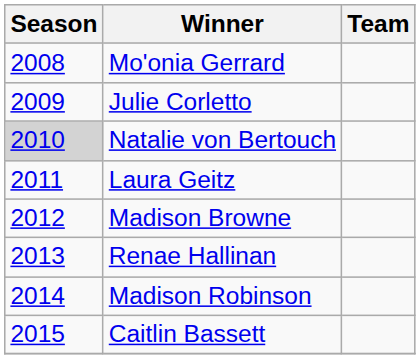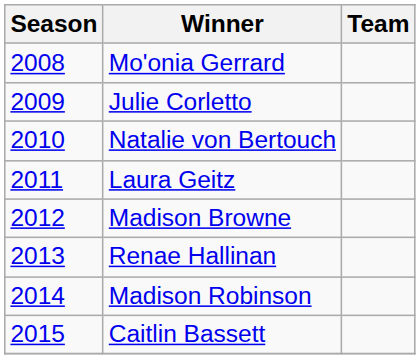(38, 140) lightgrey background -> (38, 140) no background
